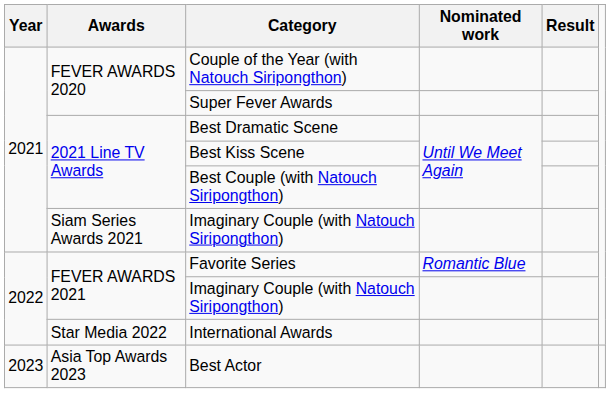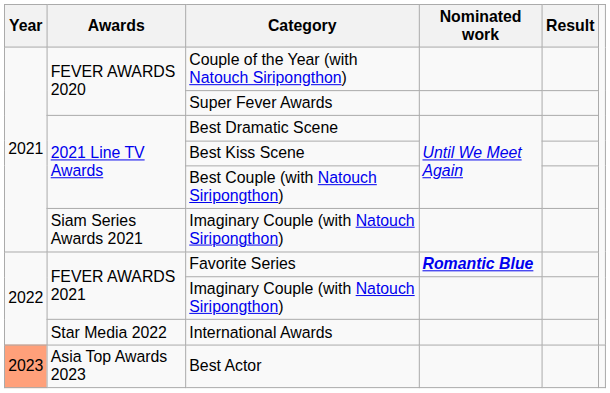(474, 264) normal -> (478, 264) bold
(26, 366) no background -> (26, 366) lightsalmon background
